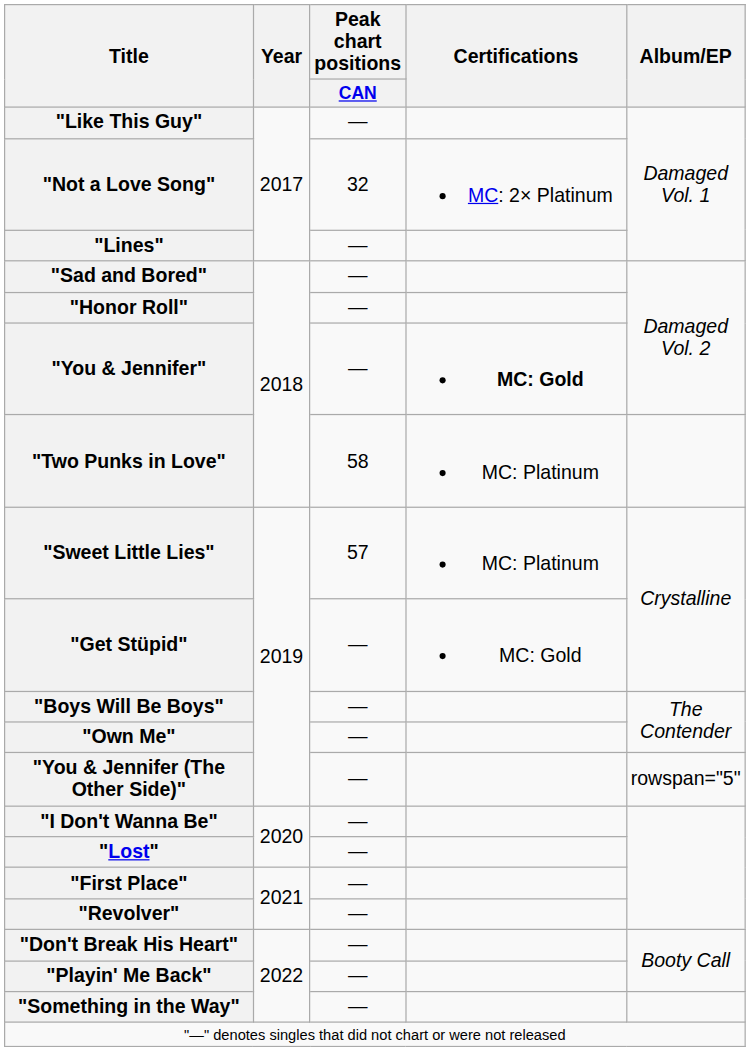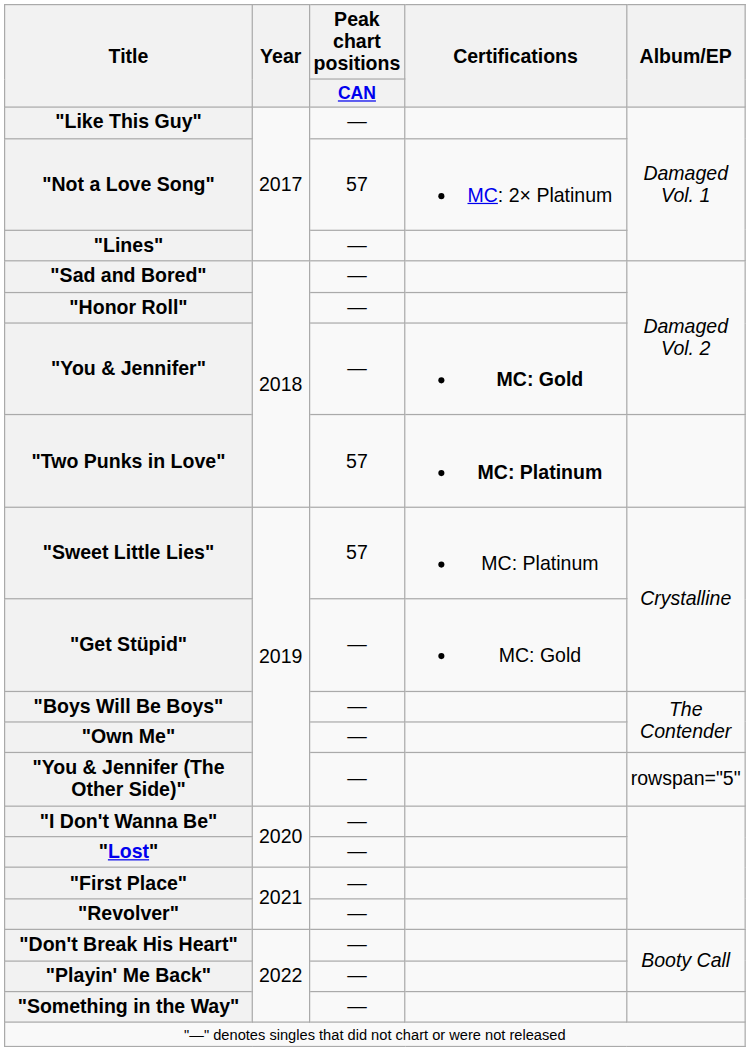(358, 184) 32 -> (357, 184) 57
(358, 460) 58 -> (357, 460) 57
(516, 472) normal -> (516, 472) bold
